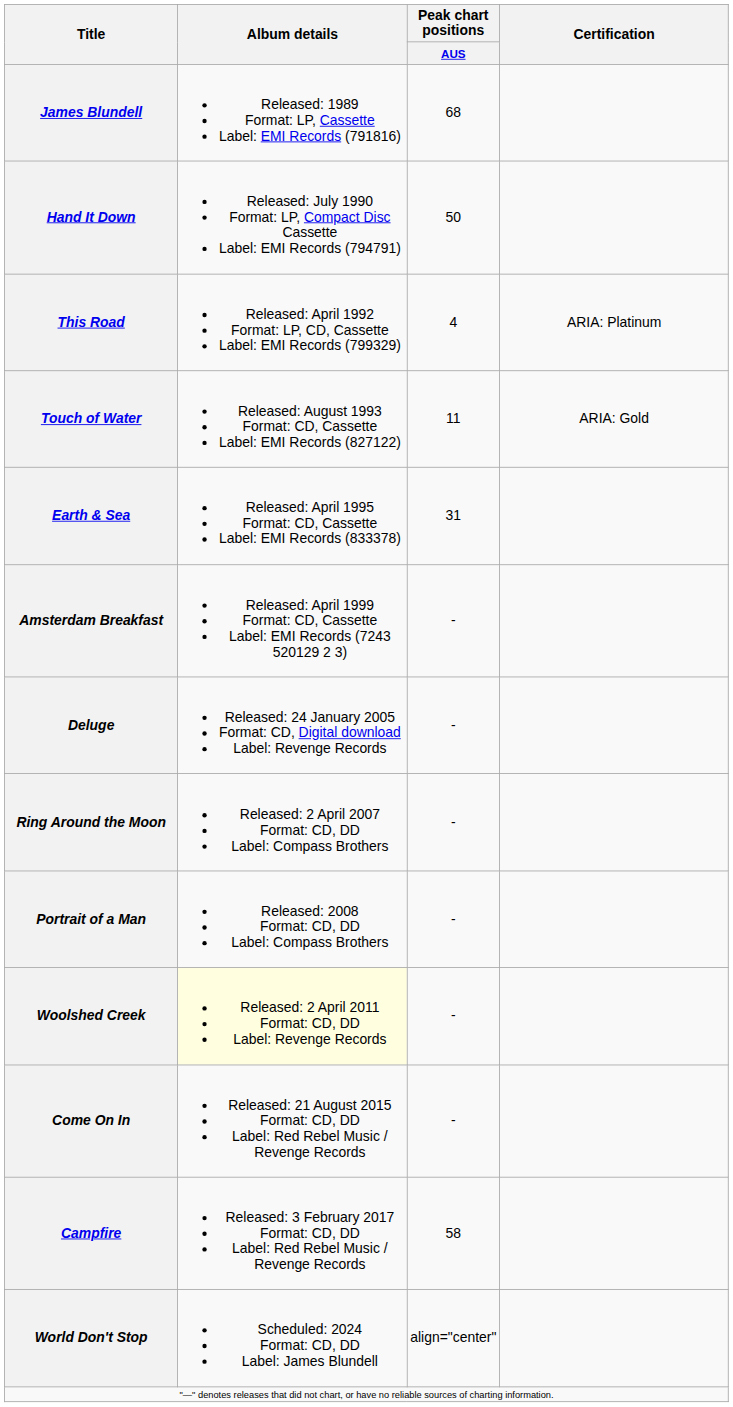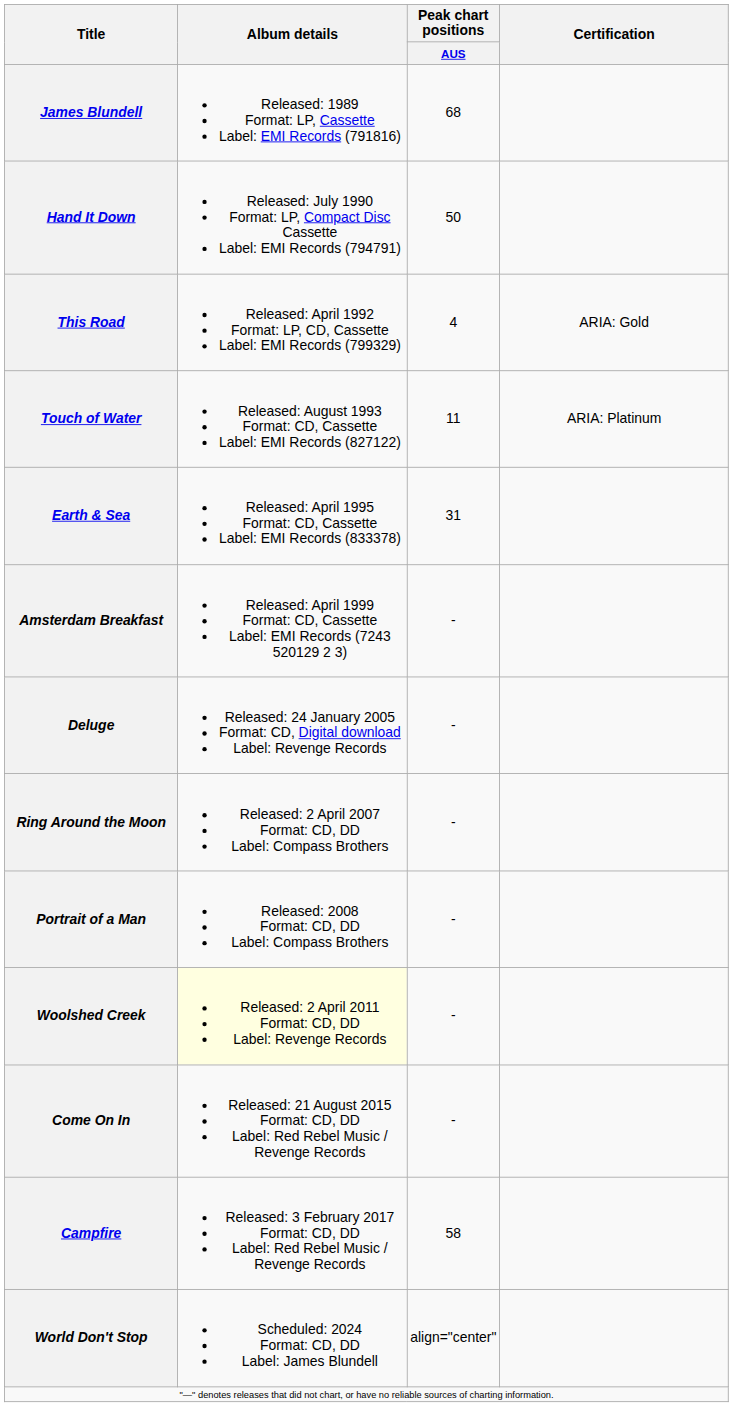(614, 322) ARIA: Platinum -> (614, 322) ARIA: Gold
(614, 419) ARIA: Gold -> (614, 419) ARIA: Platinum
